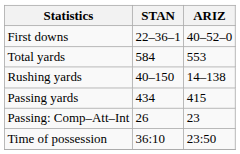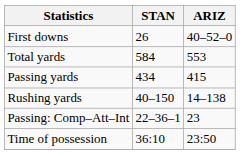(158, 36) 22–36–1 -> (142, 36) 26
rows swapped: (45, 77) <-> (43, 97)
(142, 118) 26 -> (158, 118) 22–36–1
